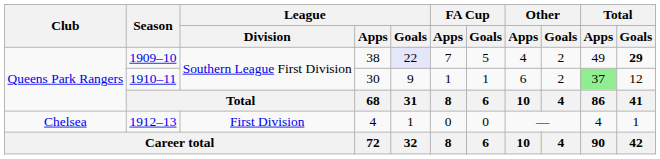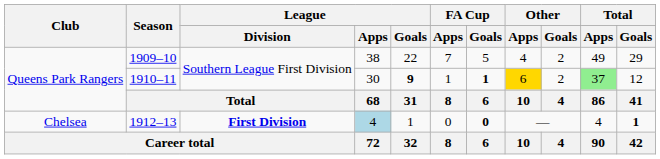(410, 57) lavender background -> (410, 57) no background
(636, 57) bold -> (636, 57) normal
(410, 79) normal -> (410, 79) bold
(486, 79) normal -> (486, 79) bold
(523, 79) no background -> (523, 79) gold background
(267, 121) normal -> (267, 121) bold
(373, 121) no background -> (373, 121) lightblue background
(486, 121) normal -> (486, 121) bold
(636, 121) normal -> (636, 121) bold
